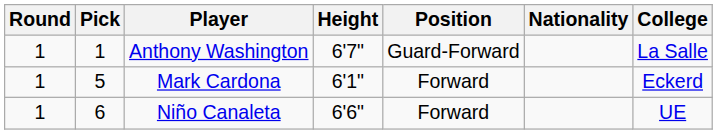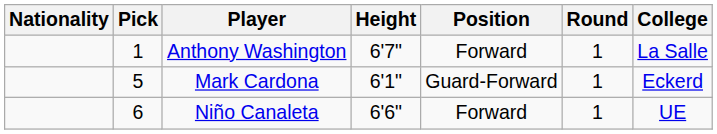columns swapped: (40, 19) <-> (578, 19)
(453, 50) Guard-Forward -> (491, 50) Forward
(453, 81) Forward -> (491, 81) Guard-Forward
